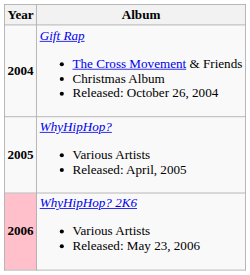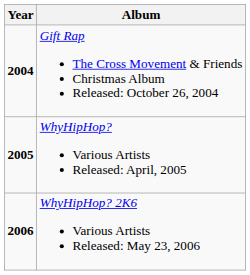(21, 231) pink background -> (21, 231) no background
